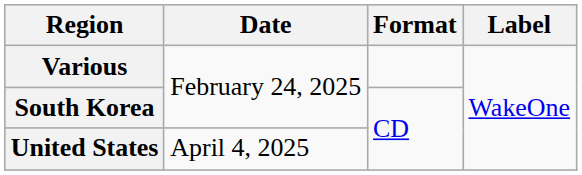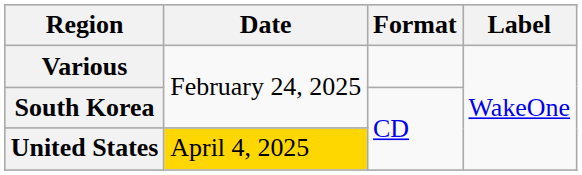(240, 148) no background -> (240, 148) gold background
